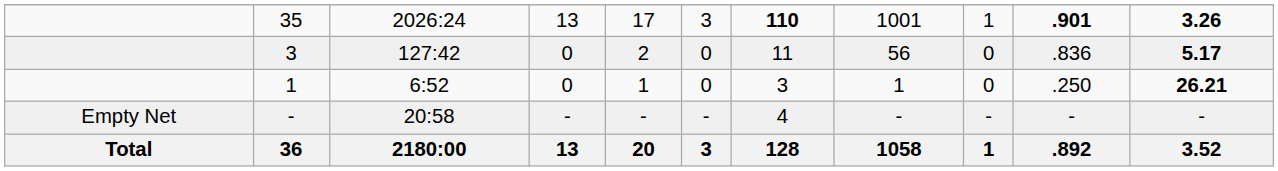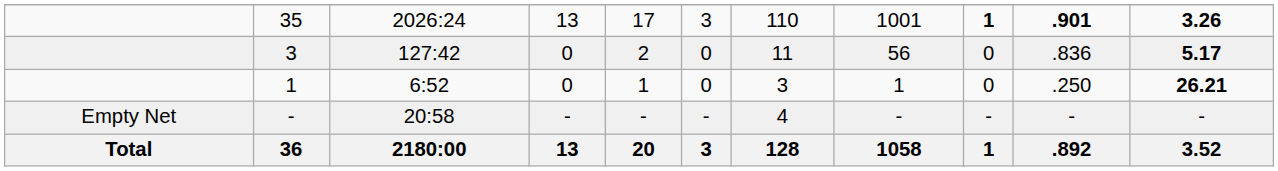(782, 20) bold -> (782, 20) normal
(989, 20) normal -> (989, 20) bold
